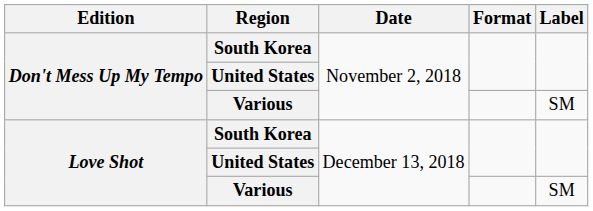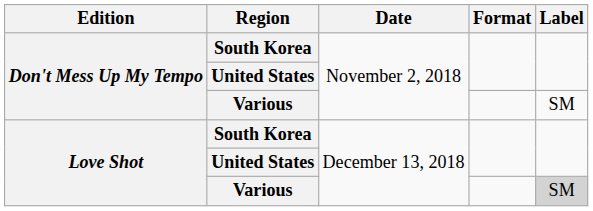(562, 190) no background -> (562, 190) lightgrey background
